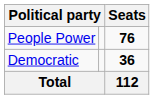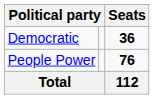rows swapped: (52, 37) <-> (43, 60)
